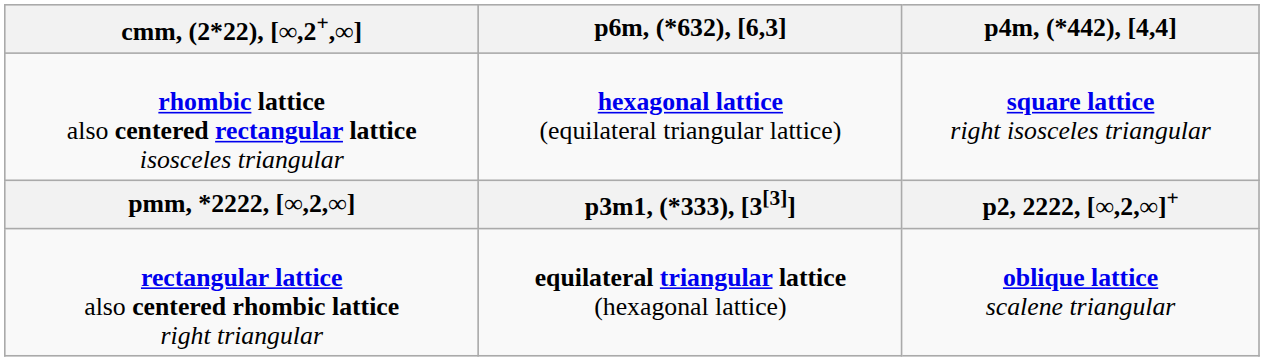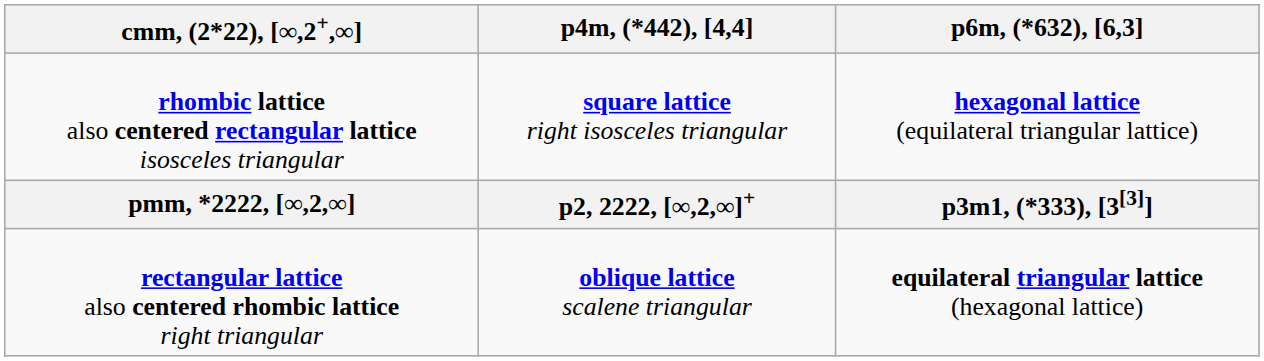columns swapped: (1081, 28) <-> (690, 28)
